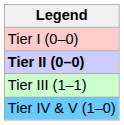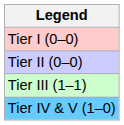(46, 62) bold -> (45, 62) normal
